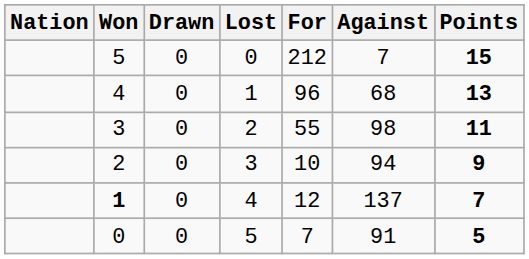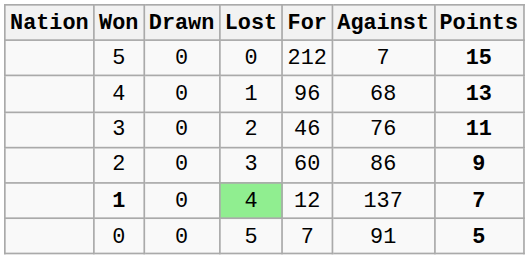(307, 129) 55 -> (307, 129) 46
(383, 129) 98 -> (383, 129) 76
(307, 165) 10 -> (307, 165) 60
(383, 165) 94 -> (383, 165) 86
(251, 201) no background -> (251, 201) lightgreen background
